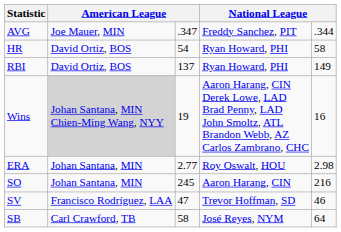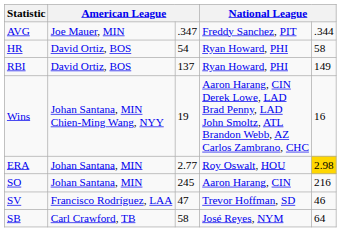(107, 115) lightgrey background -> (107, 115) no background
(324, 165) no background -> (324, 165) gold background
